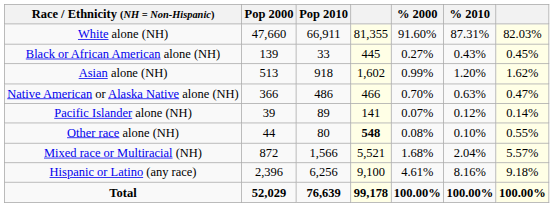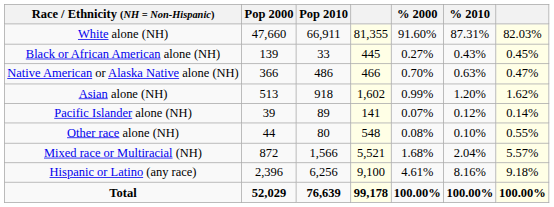rows swapped: (123, 93) <-> (123, 73)
(371, 133) bold -> (371, 133) normal
